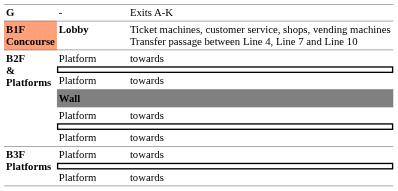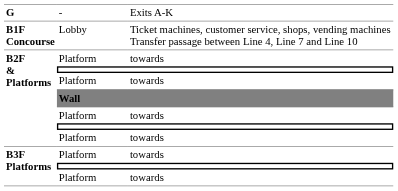(30, 35) lightsalmon background -> (30, 35) no background
(74, 29) bold -> (73, 29) normal
